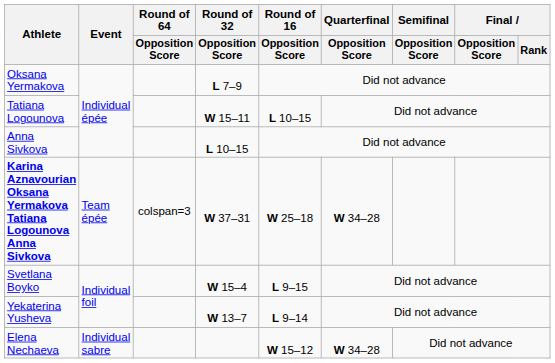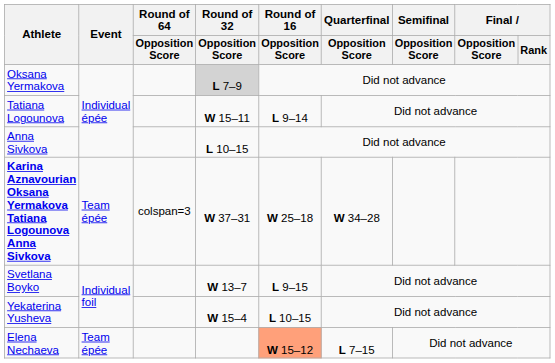(227, 87) no background -> (227, 87) lightgrey background
(290, 118) L 10–15 -> (290, 118) L 9–14
(227, 288) W 15–4 -> (227, 288) W 13–7
(227, 319) W 13–7 -> (227, 319) W 15–4
(290, 319) L 9–14 -> (290, 319) L 10–15
(106, 343) Individual sabre -> (96, 343) Team épée
(290, 350) no background -> (290, 350) lightsalmon background
(357, 350) W 34–28 -> (357, 350) L 7–15
